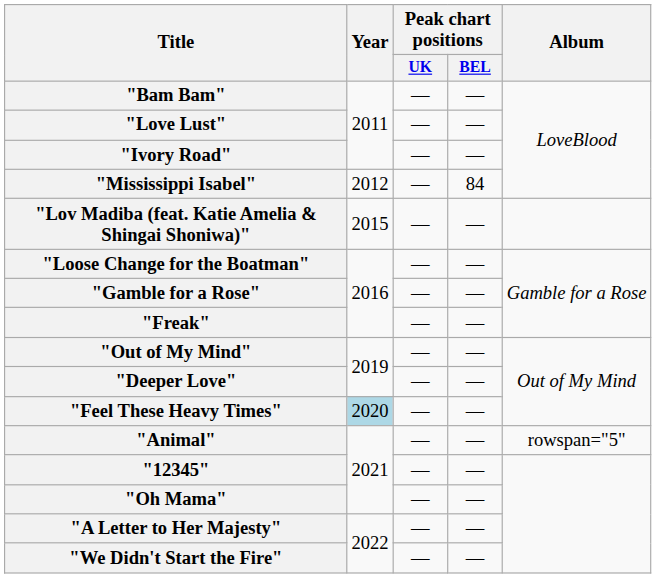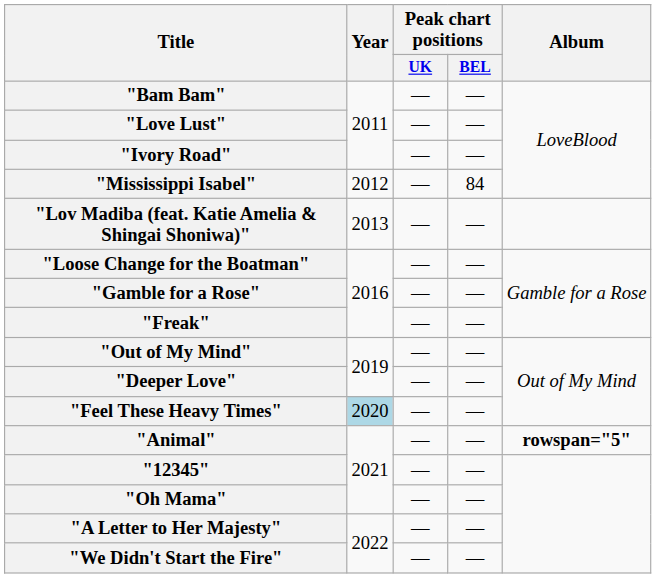(370, 223) 2015 -> (370, 223) 2013
(577, 440) normal -> (577, 440) bold
